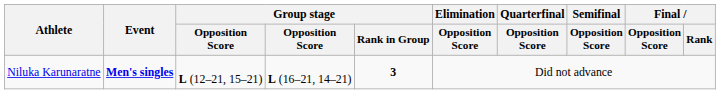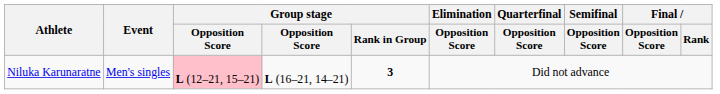(140, 72) bold -> (138, 72) normal
(221, 79) no background -> (218, 79) pink background
